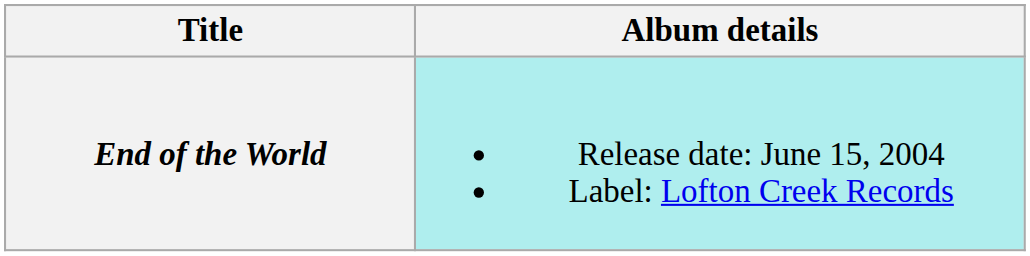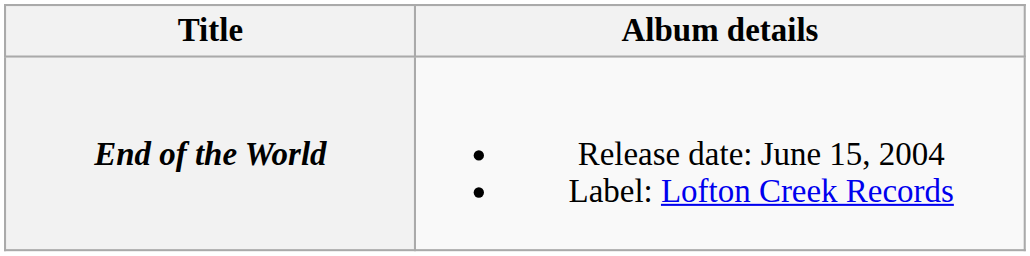(720, 172) paleturquoise background -> (720, 172) no background
